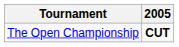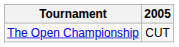(158, 33) bold -> (158, 33) normal
